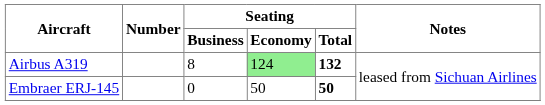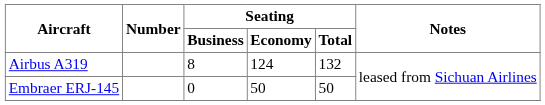(262, 64) lightgreen background -> (262, 64) no background
(330, 64) bold -> (330, 64) normal
(326, 88) bold -> (326, 88) normal
